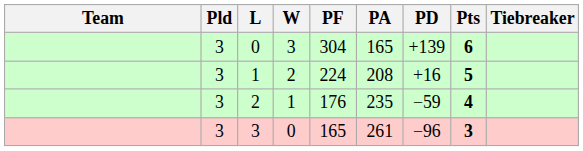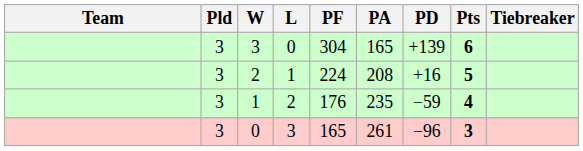columns swapped: (291, 18) <-> (255, 18)
